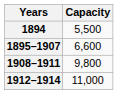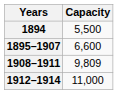(88, 64) 9,800 -> (88, 64) 9,809
